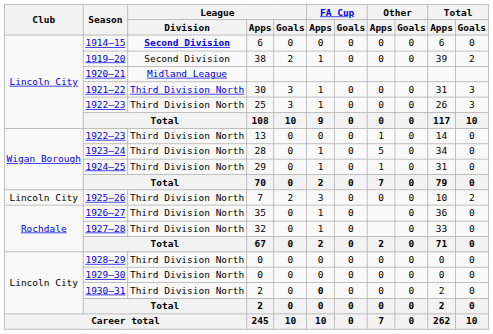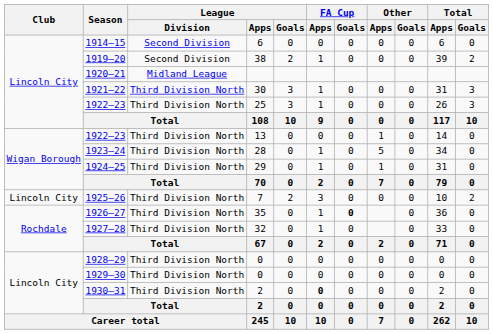(187, 43) bold -> (187, 43) normal
(351, 213) normal -> (351, 213) bold
